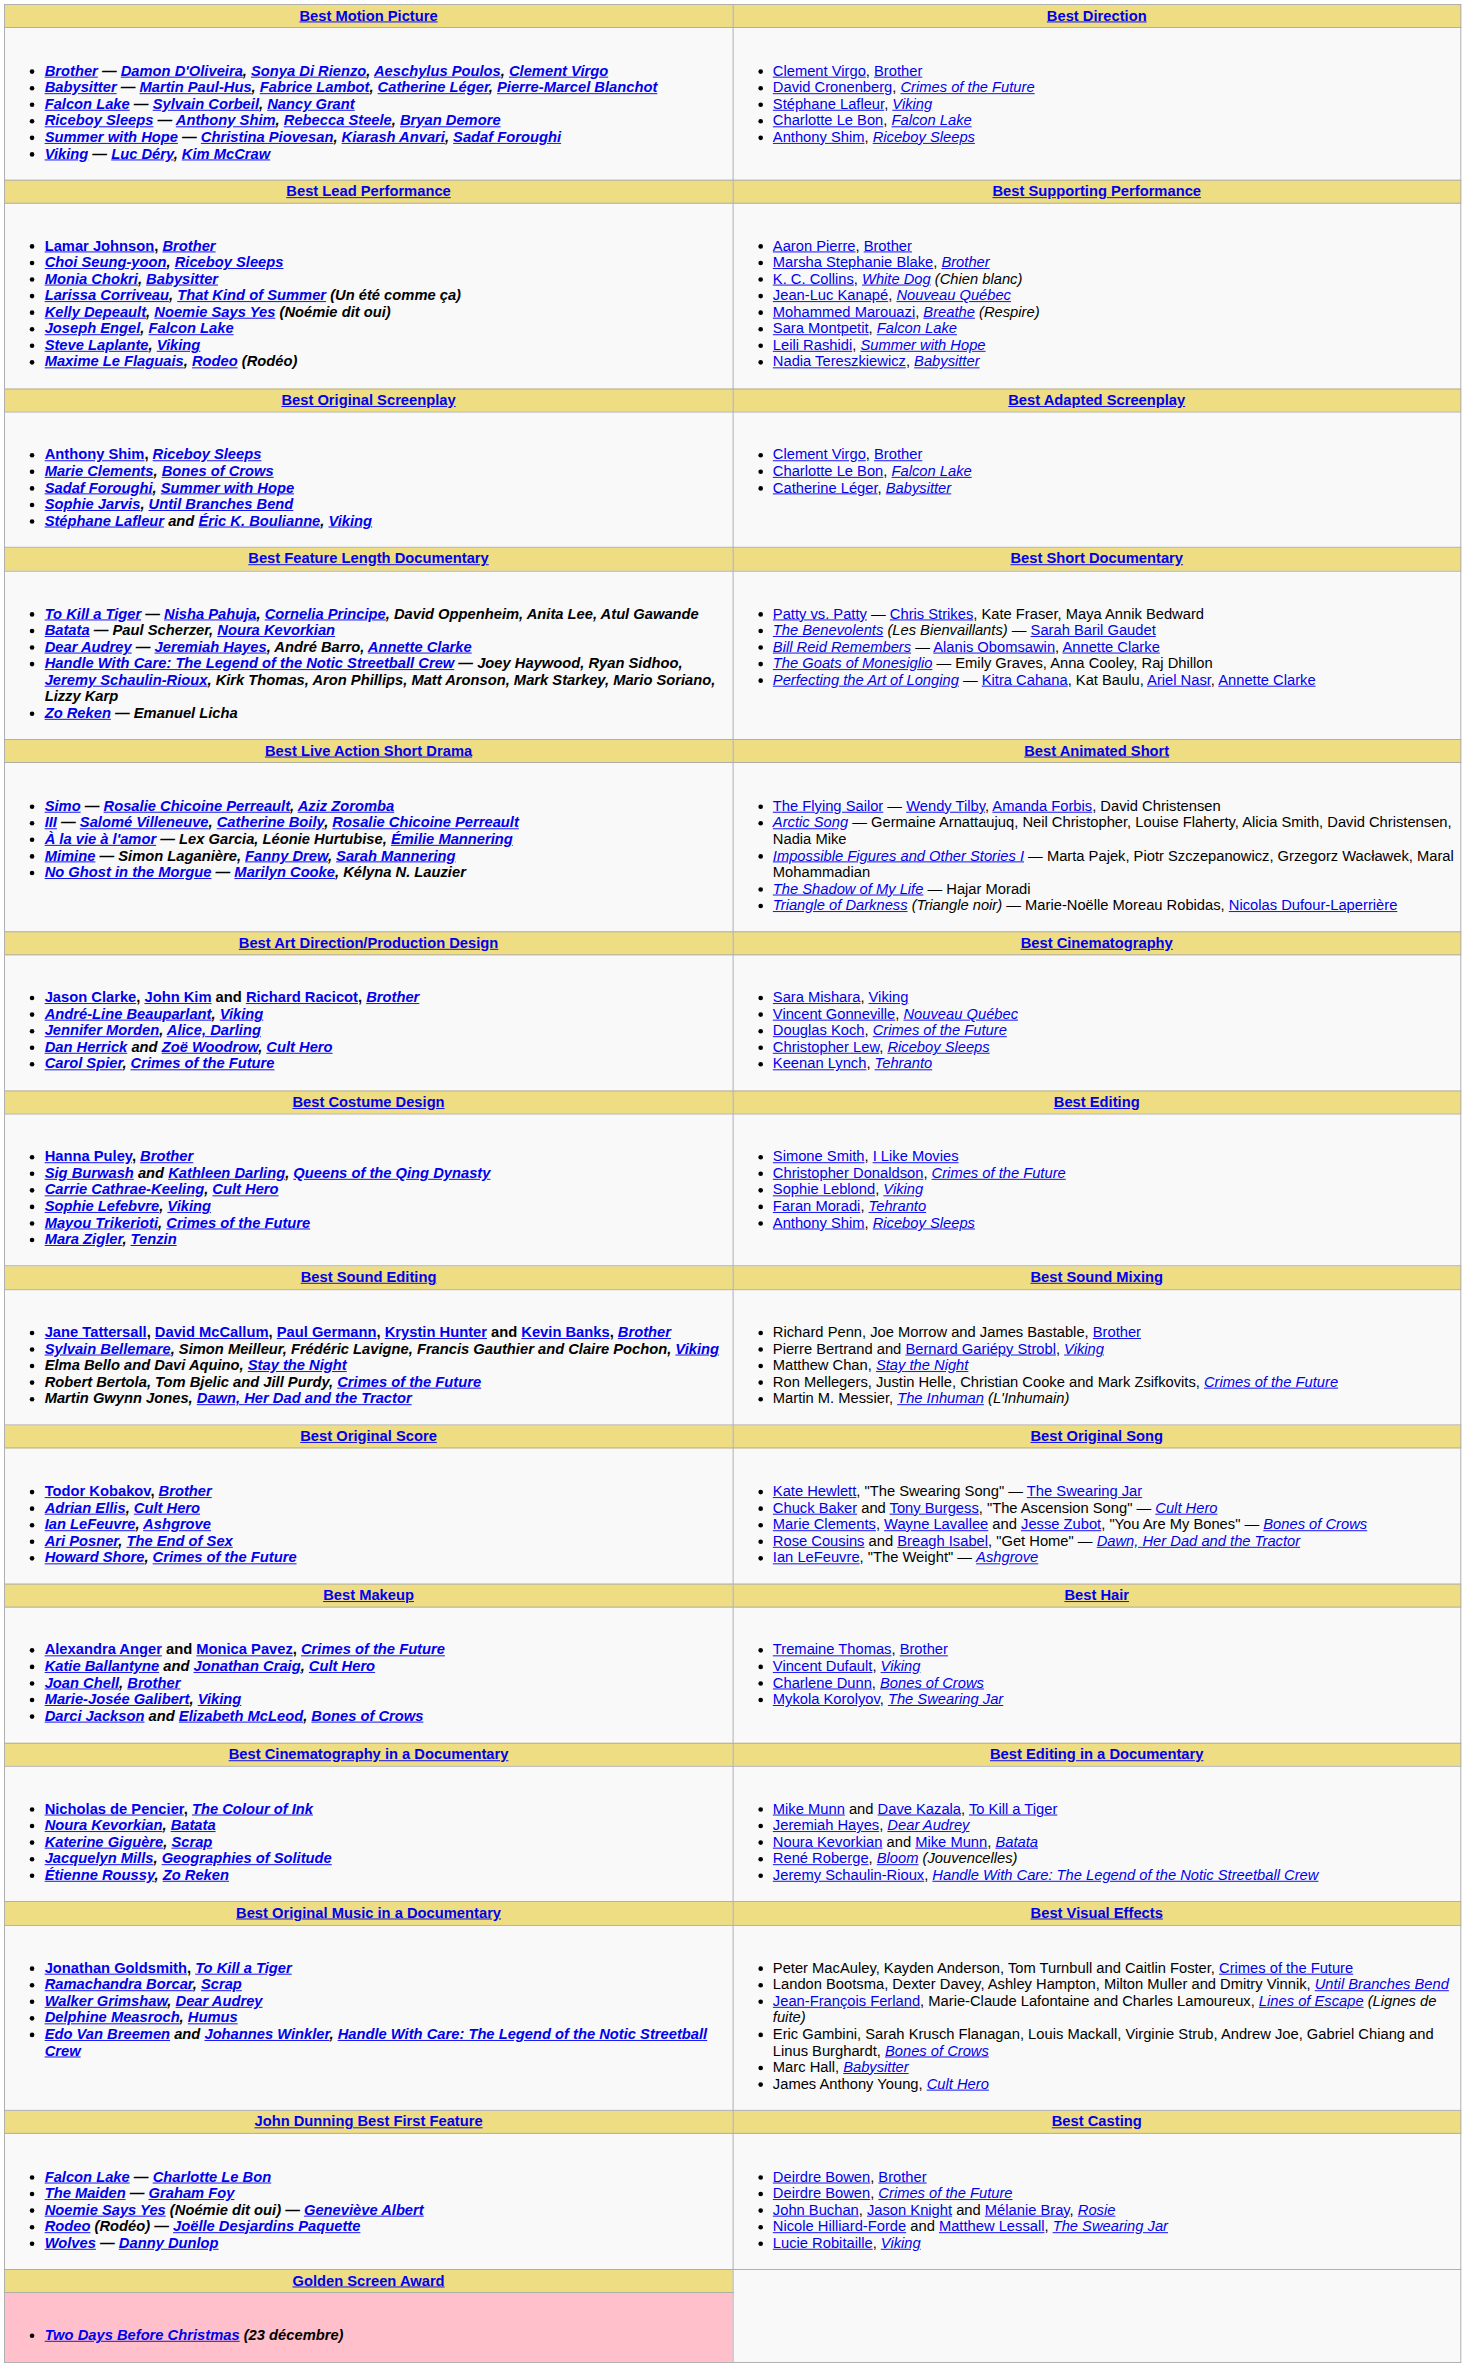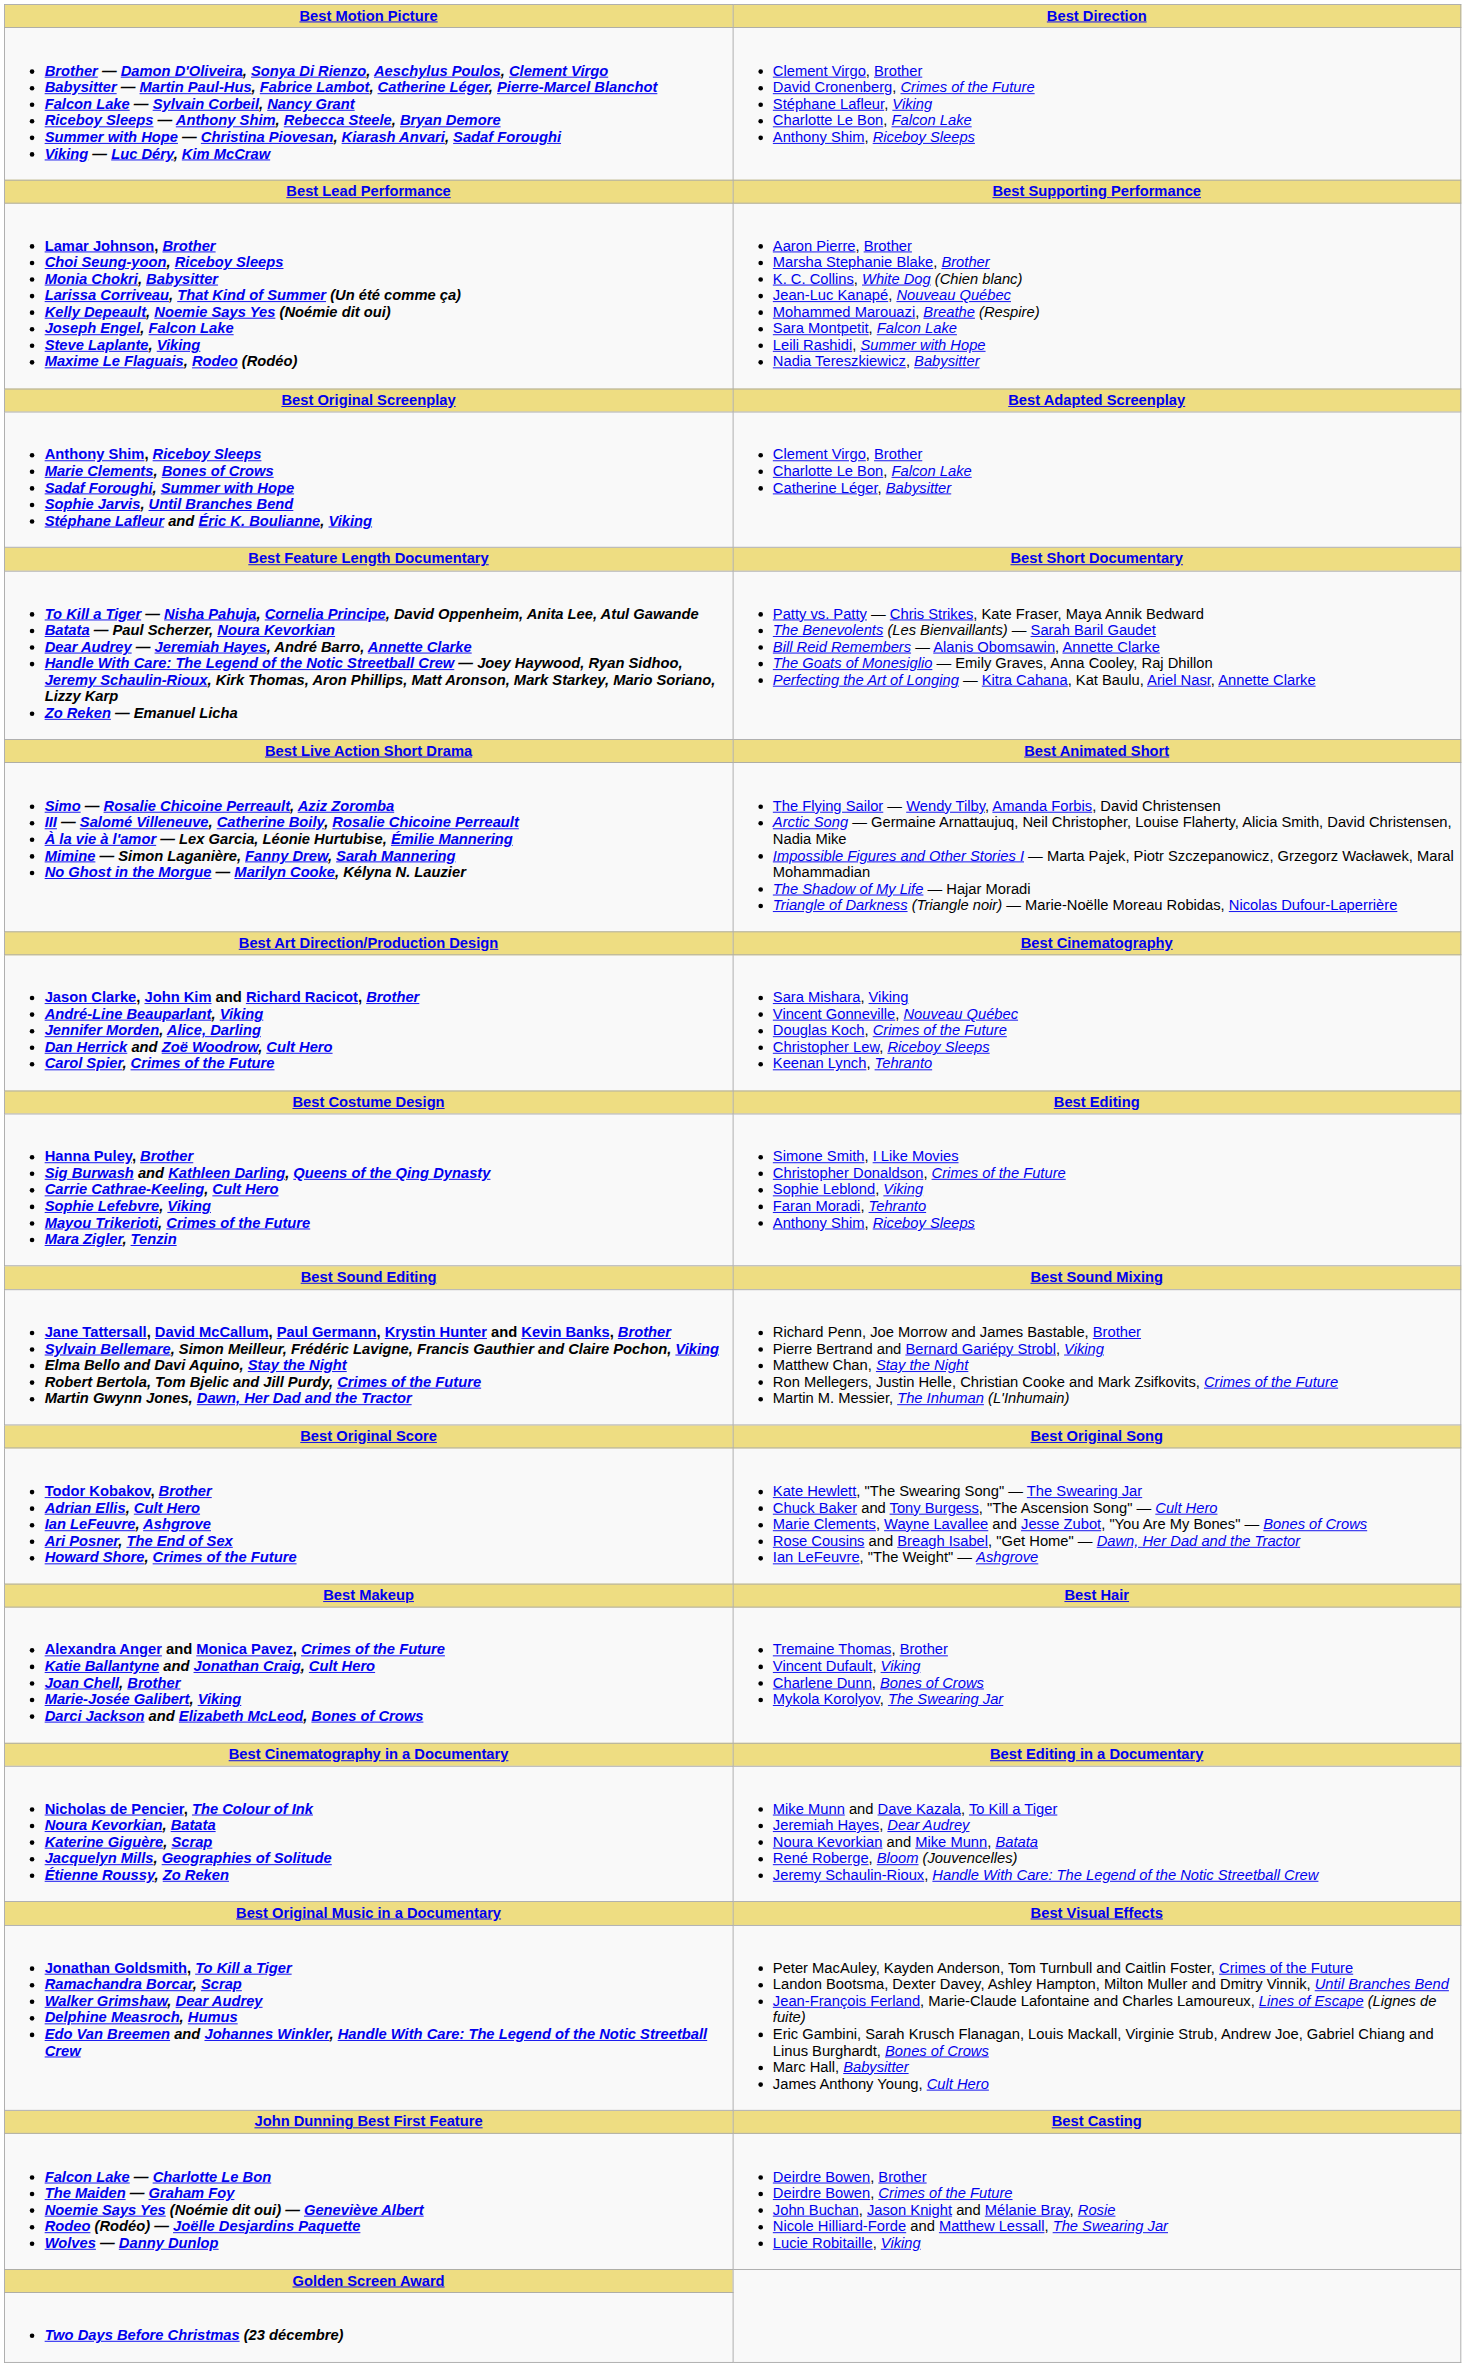(369, 2336) pink background -> (369, 2336) no background
